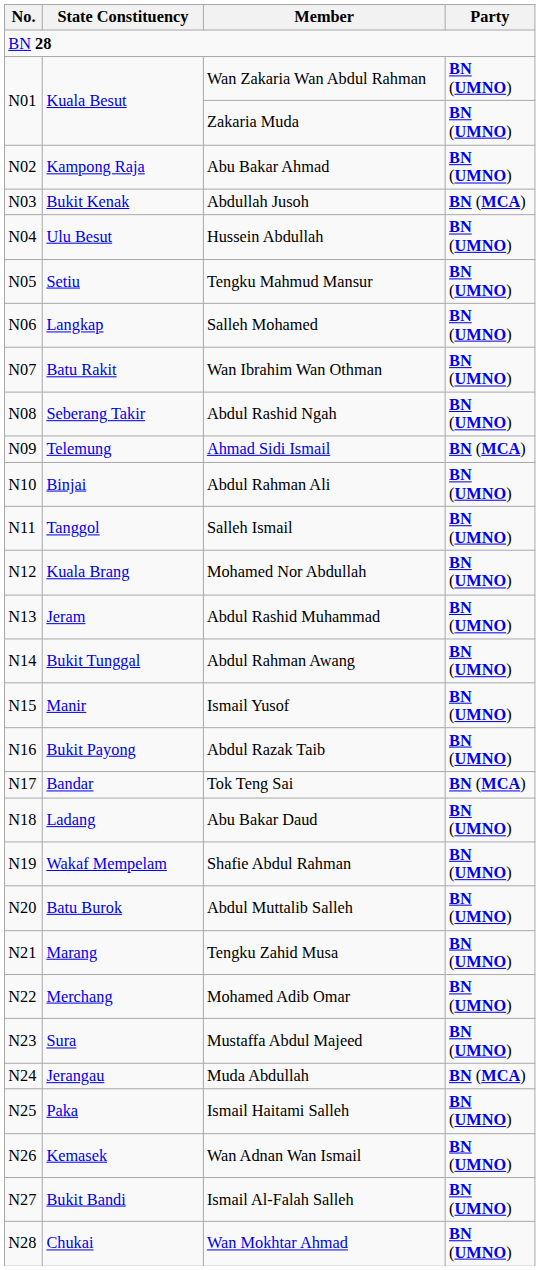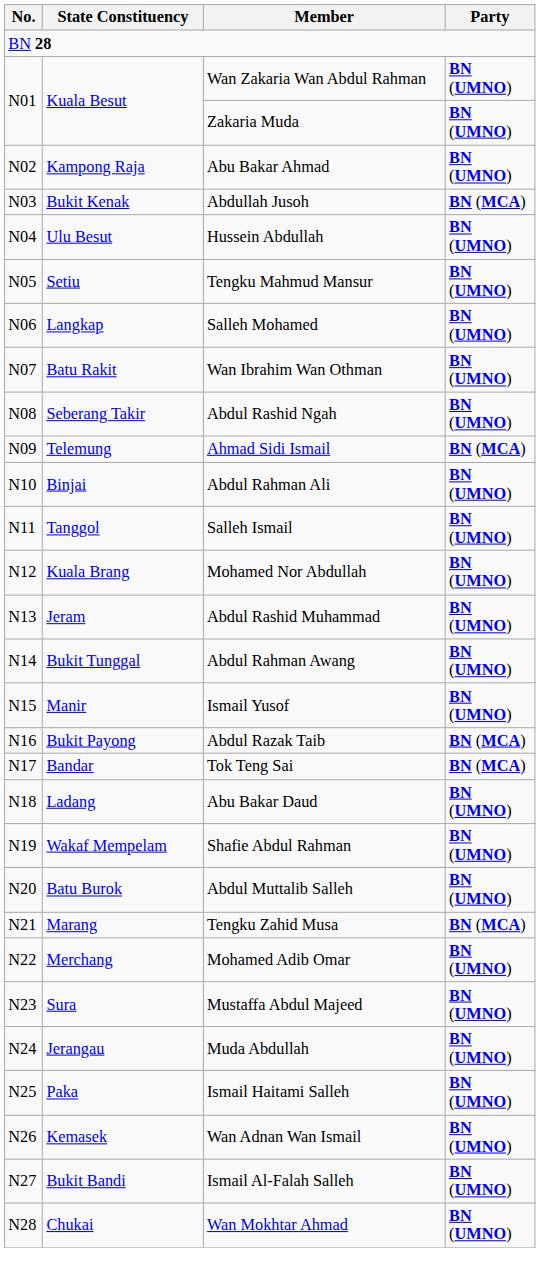(480, 749) BN (UMNO) -> (487, 740) BN (MCA)
(480, 952) BN (UMNO) -> (487, 924) BN (MCA)
(487, 1075) BN (MCA) -> (480, 1048) BN (UMNO)
